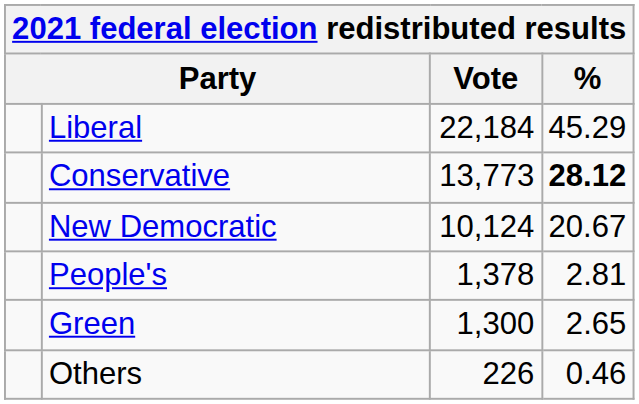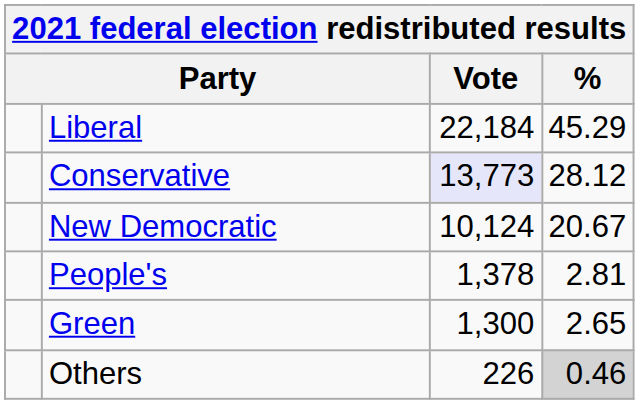(487, 176) no background -> (487, 176) lavender background
(587, 176) bold -> (587, 176) normal
(596, 373) no background -> (596, 373) lightgrey background
